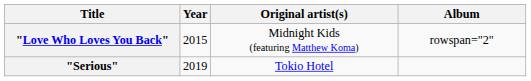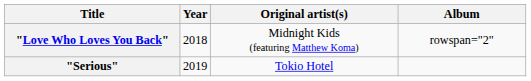(195, 40) 2015 -> (195, 40) 2018
